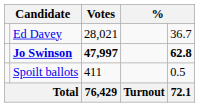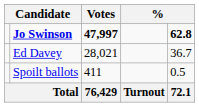rows swapped: (43, 53) <-> (37, 33)
